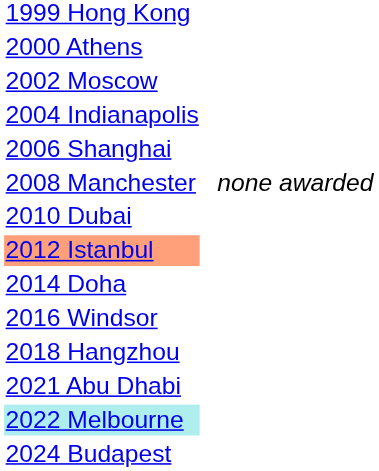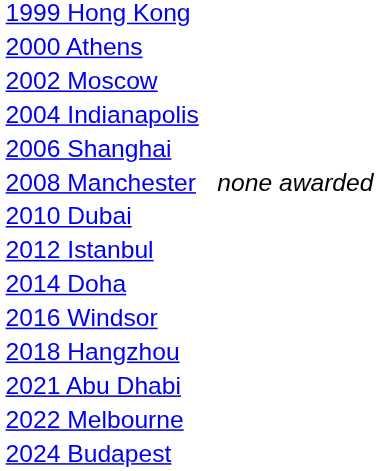(80, 250) lightsalmon background -> (80, 250) no background
(95, 419) paleturquoise background -> (95, 419) no background
